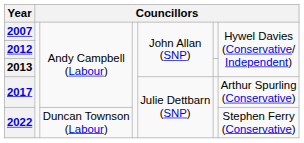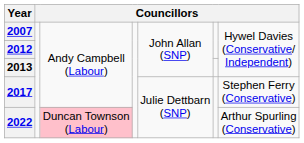(259, 91) Arthur Spurling (Conservative) -> (259, 91) Stephen Ferry (Conservative)
(86, 122) no background -> (86, 122) pink background
(259, 122) Stephen Ferry (Conservative) -> (259, 122) Arthur Spurling (Conservative)
